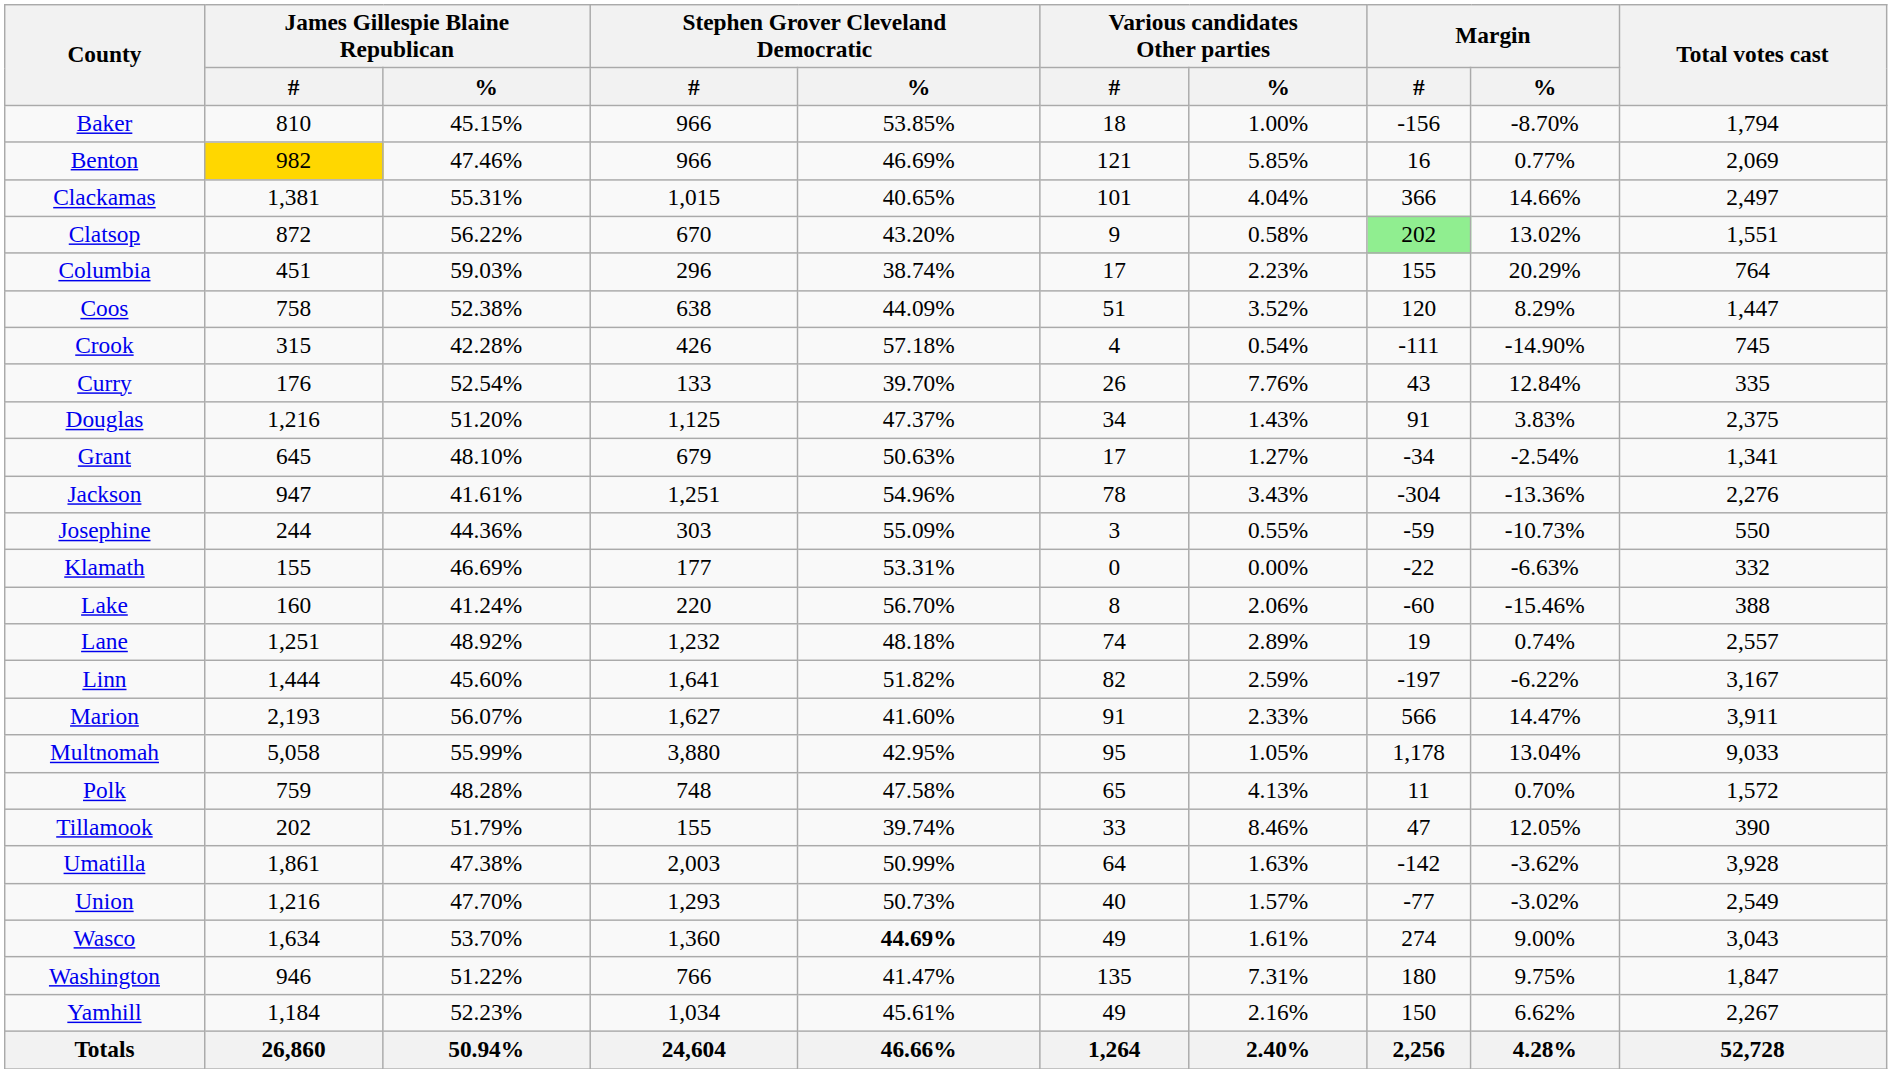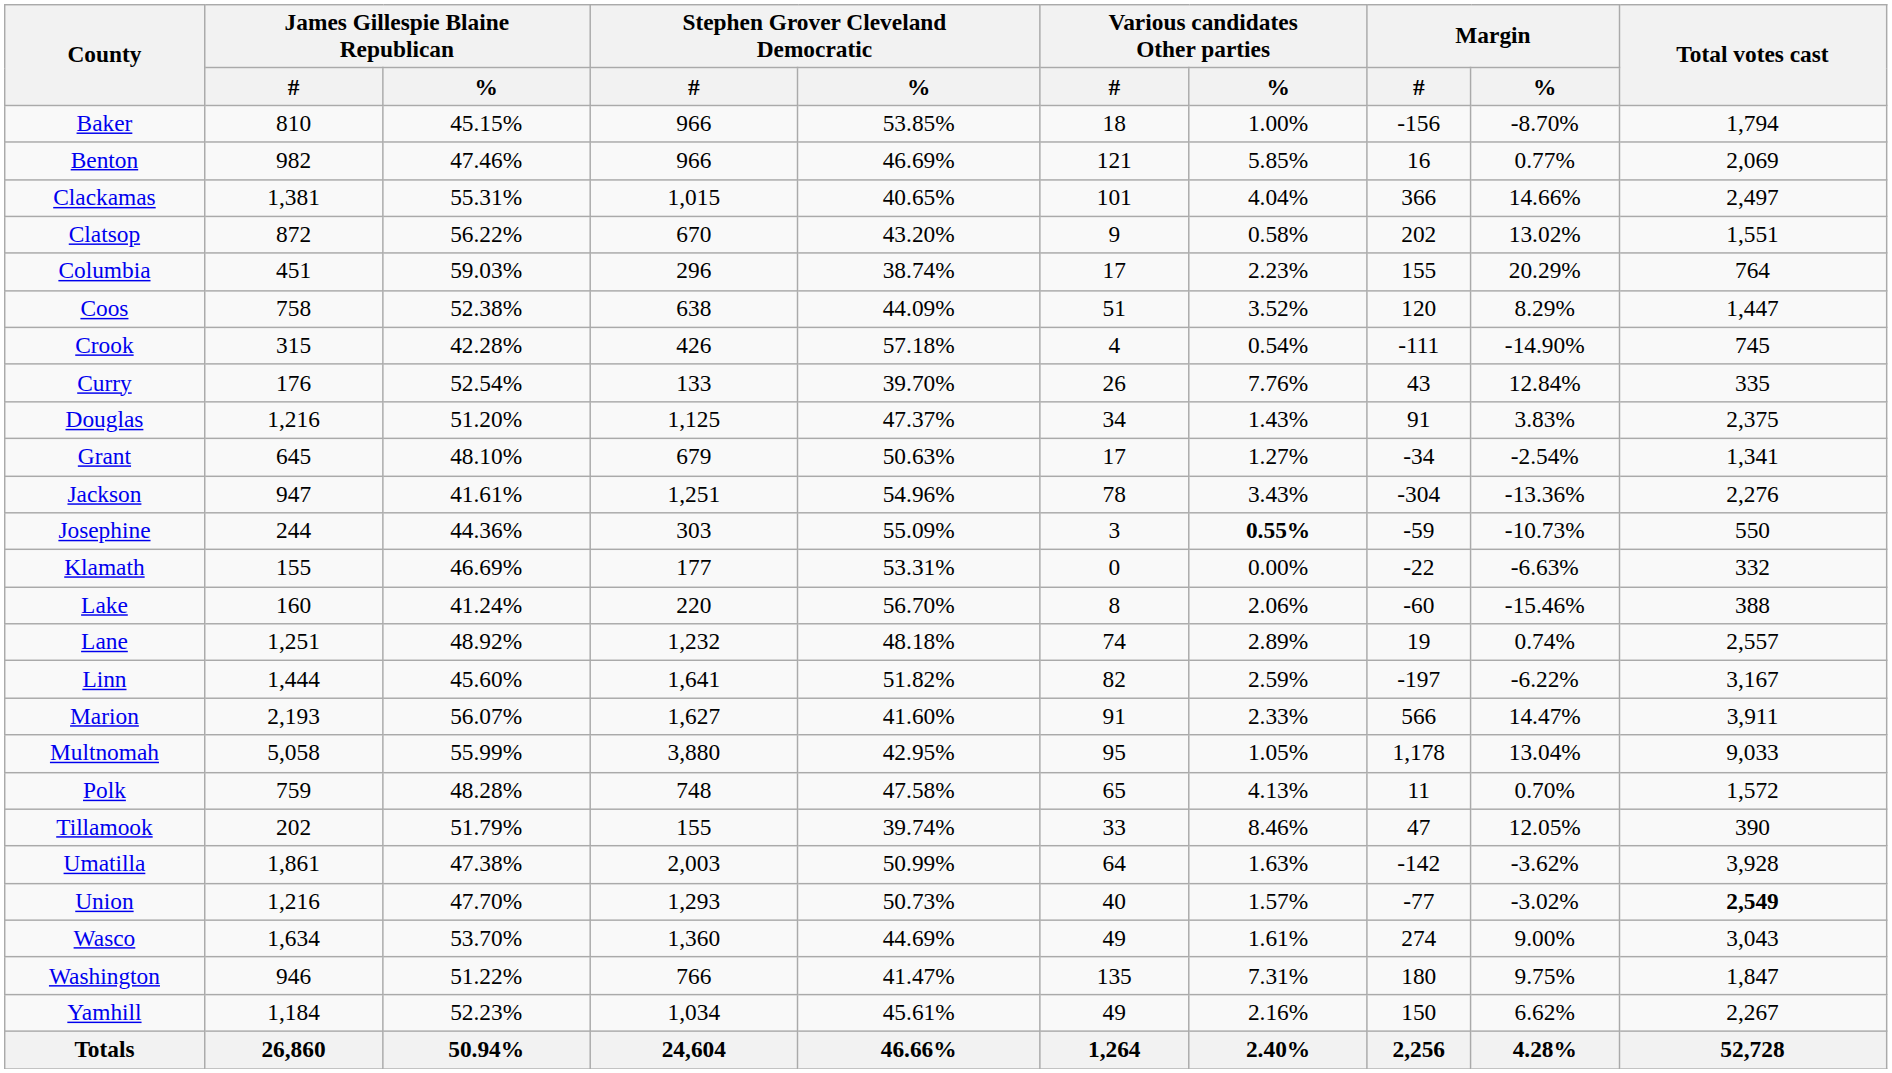(294, 160) gold background -> (294, 160) no background
(1419, 234) lightgreen background -> (1419, 234) no background
(1278, 530) normal -> (1278, 530) bold
(1752, 901) normal -> (1752, 901) bold
(919, 938) bold -> (919, 938) normal
